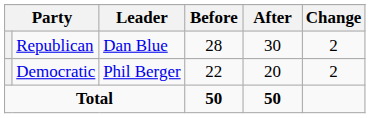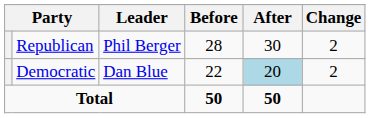(135, 44) Dan Blue -> (142, 44) Phil Berger
(142, 71) Phil Berger -> (135, 71) Dan Blue
(273, 71) no background -> (273, 71) lightblue background
